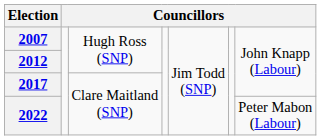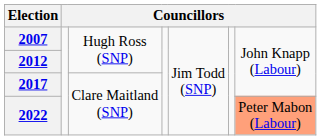(275, 115) no background -> (275, 115) lightsalmon background
